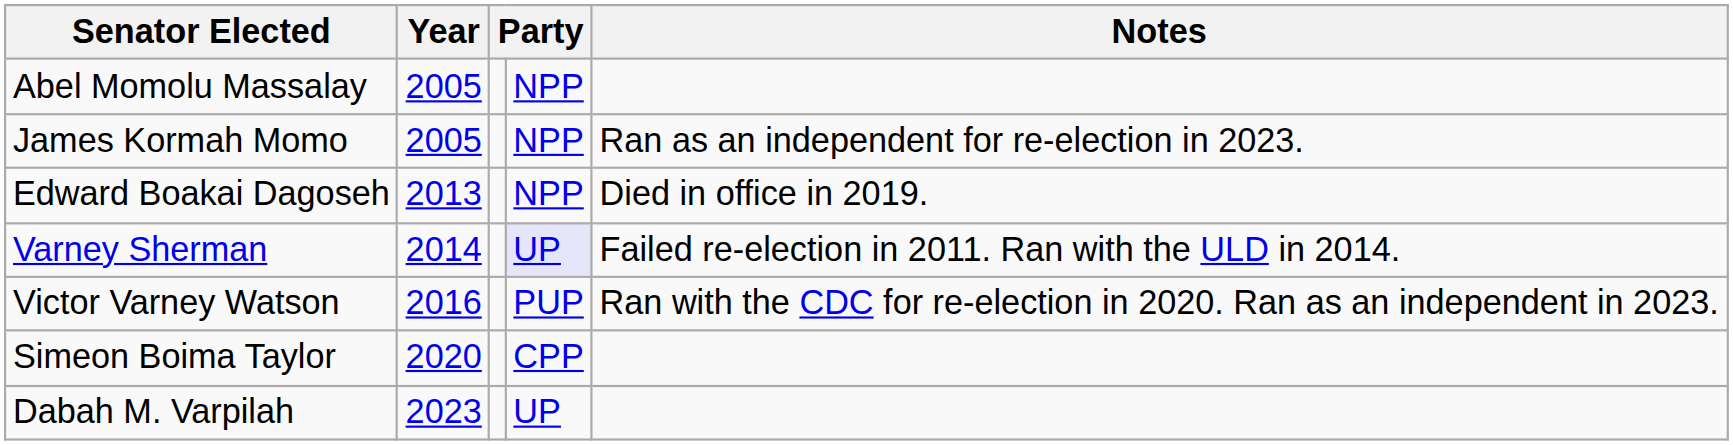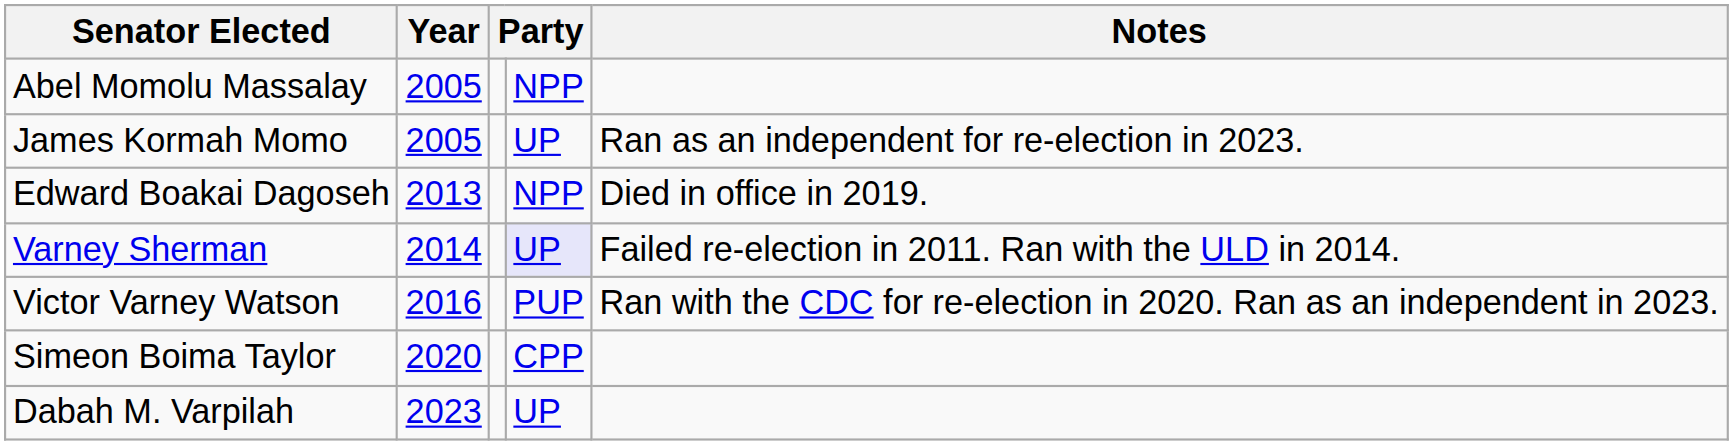(549, 140) NPP -> (537, 140) UP
